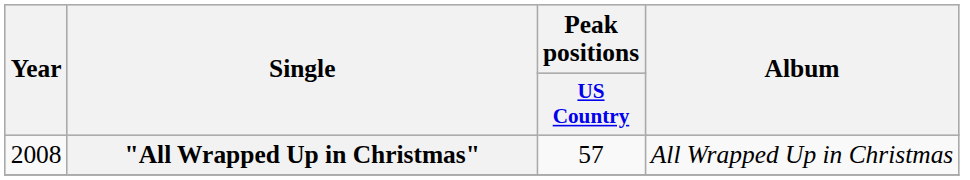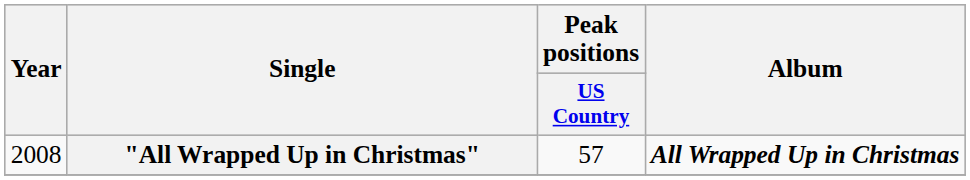(802, 154) normal -> (805, 154) bold
